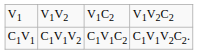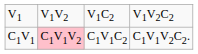(61, 38) no background -> (61, 38) pink background
